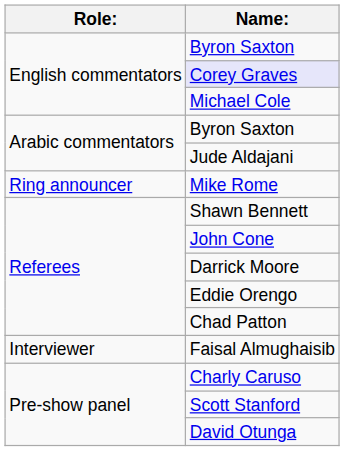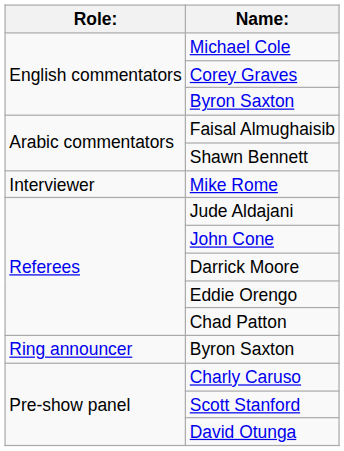(242, 47) Byron Saxton -> (240, 47) Michael Cole
(243, 74) lavender background -> (243, 74) no background
(240, 102) Michael Cole -> (242, 102) Byron Saxton
(242, 129) Byron Saxton -> (262, 129) Faisal Almughaisib
(242, 157) Jude Aldajani -> (249, 157) Shawn Bennett
(71, 184) Ring announcer -> (52, 184) Interviewer
(249, 212) Shawn Bennett -> (242, 212) Jude Aldajani
(52, 349) Interviewer -> (71, 349) Ring announcer
(262, 349) Faisal Almughaisib -> (242, 349) Byron Saxton
